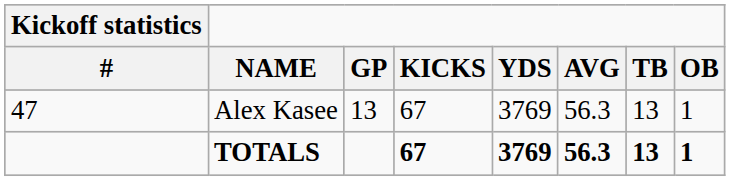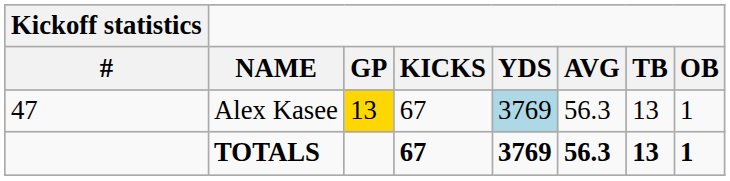(364, 110) no background -> (364, 110) gold background
(525, 110) no background -> (525, 110) lightblue background
